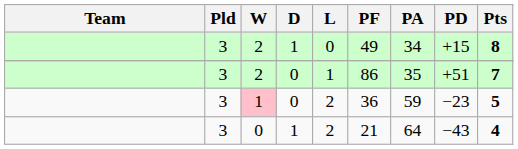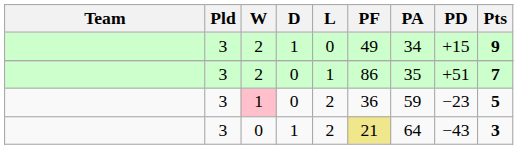(495, 46) 8 -> (495, 46) 9
(369, 130) no background -> (369, 130) khaki background
(495, 130) 4 -> (495, 130) 3
